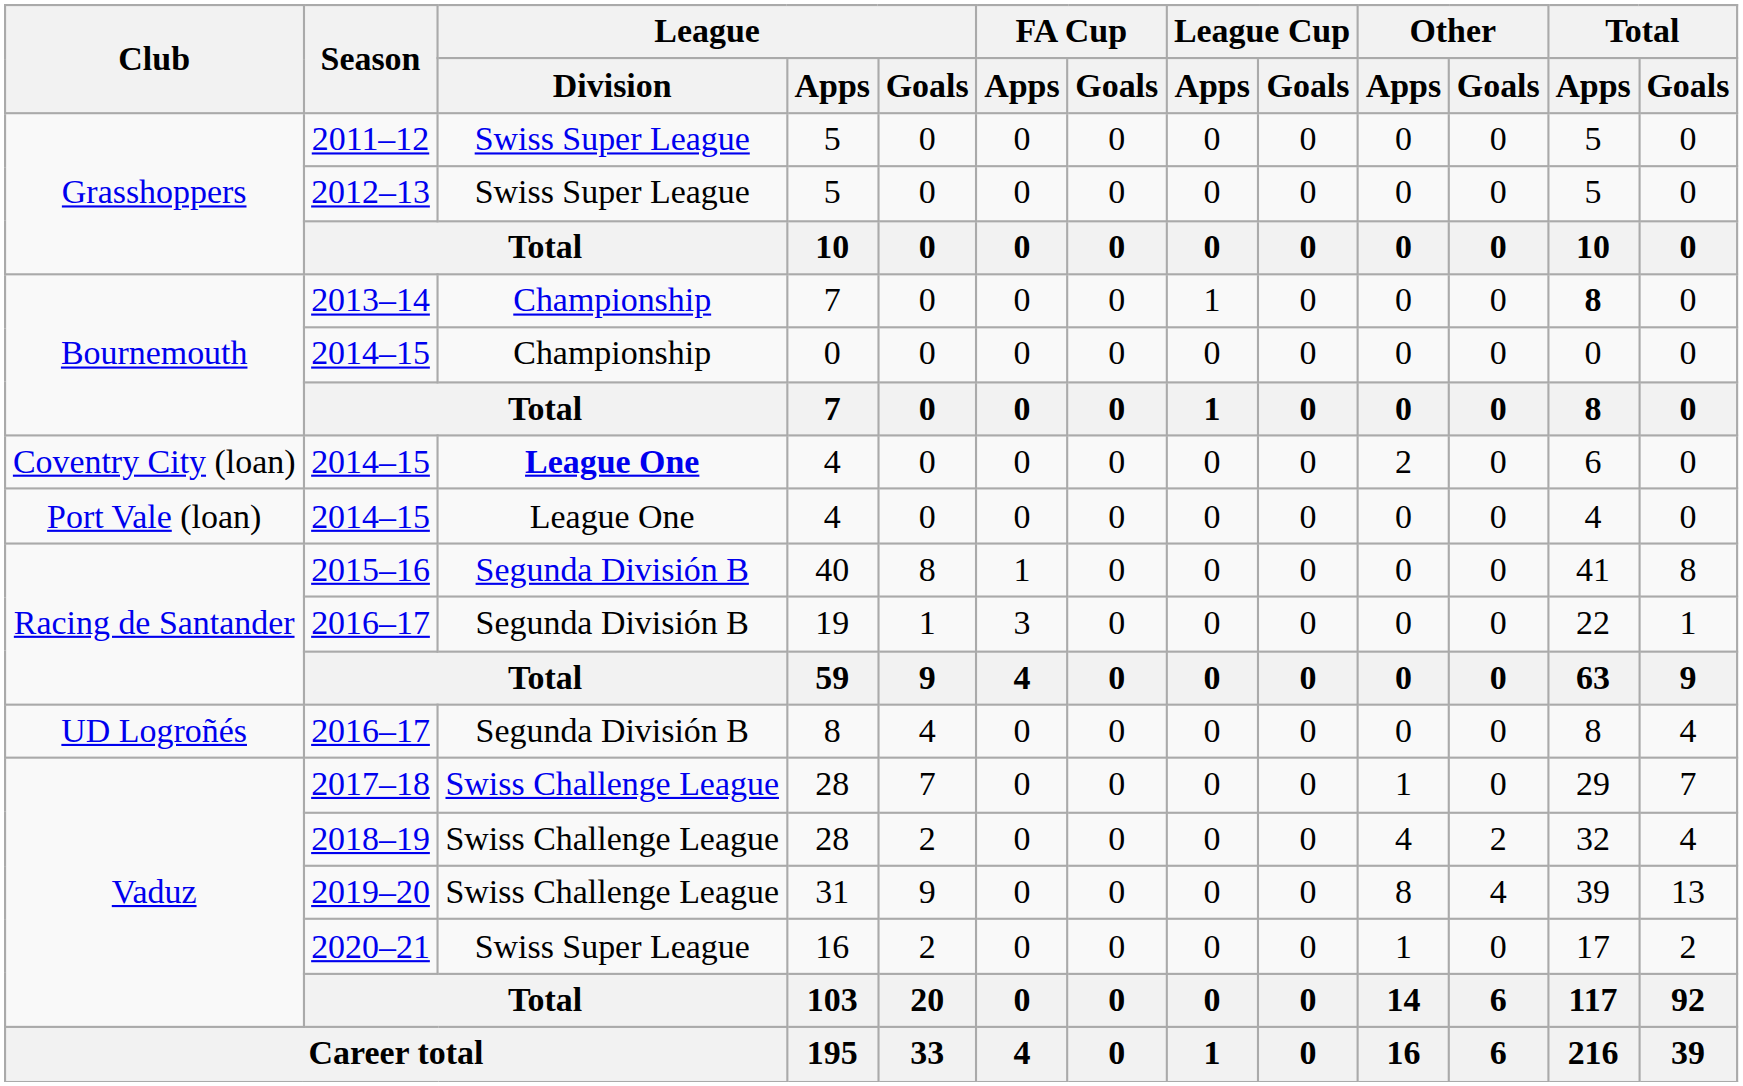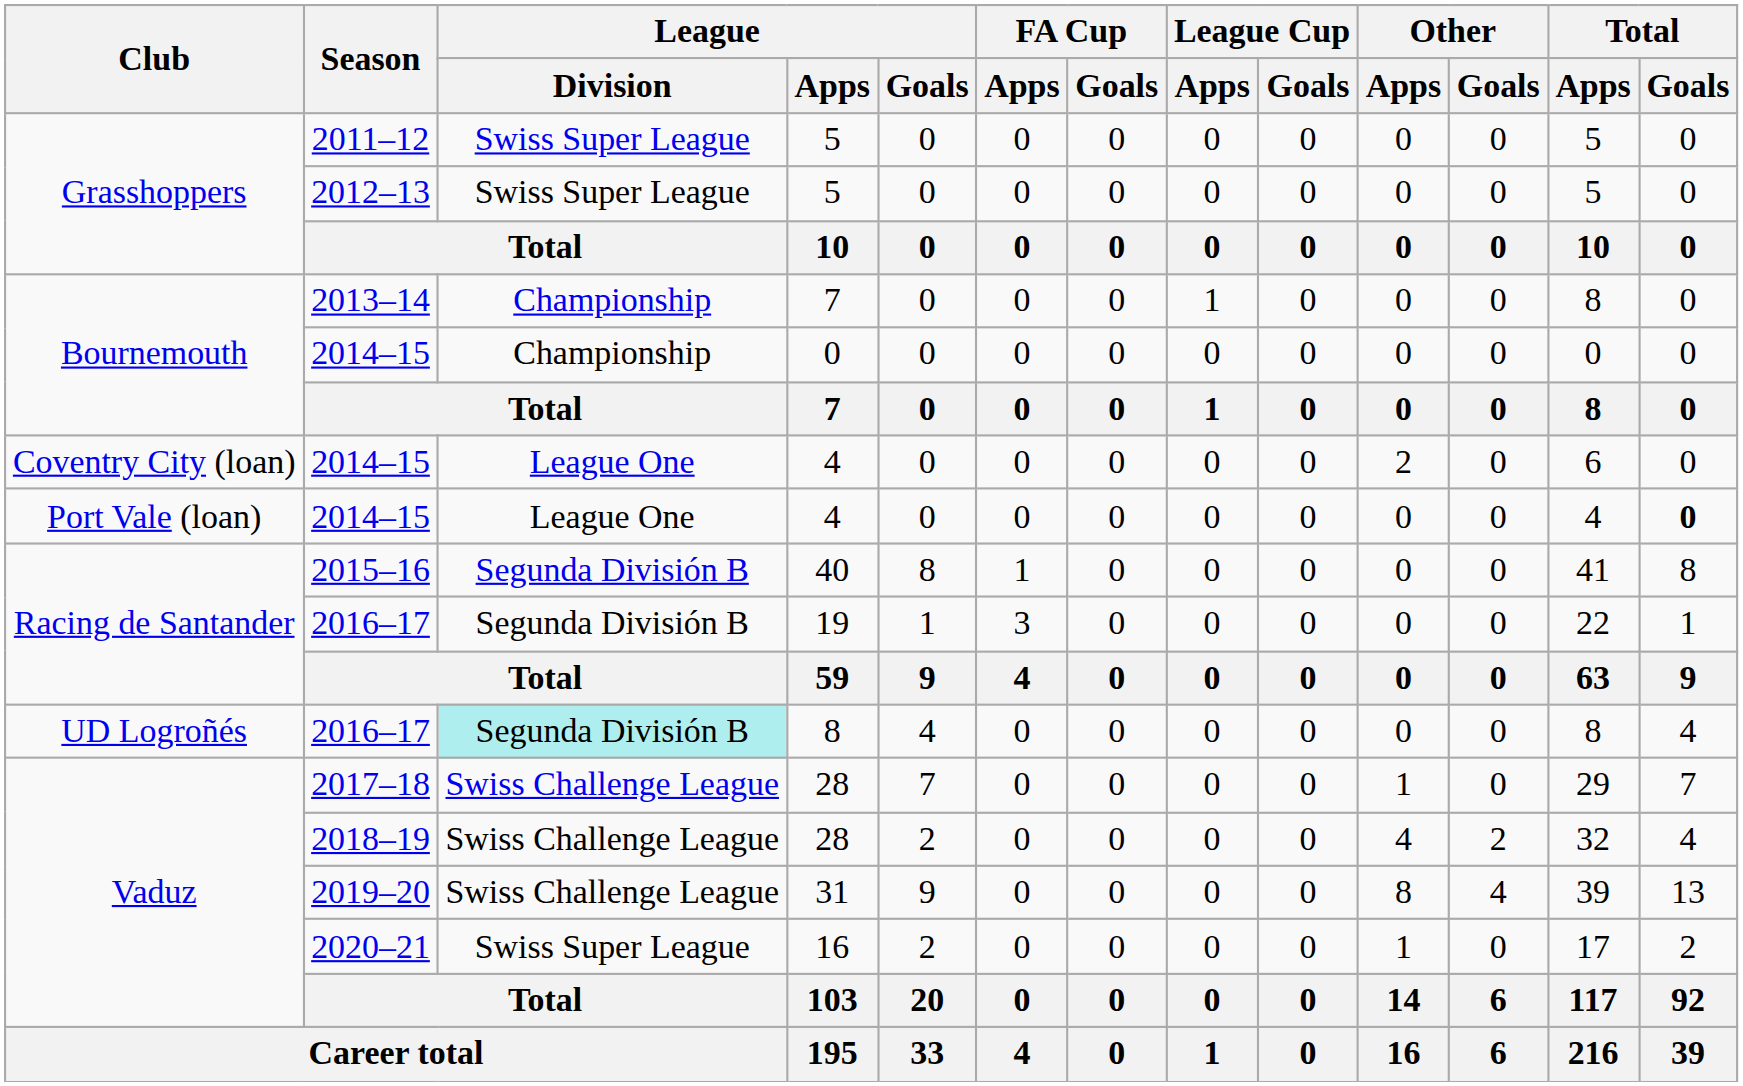(1593, 300) bold -> (1593, 300) normal
(612, 461) bold -> (612, 461) normal
(1688, 515) normal -> (1688, 515) bold
(612, 730) no background -> (612, 730) paleturquoise background
